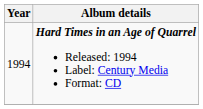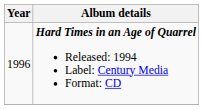(19, 63) 1994 -> (19, 63) 1996
